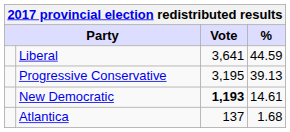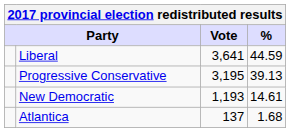(228, 96) bold -> (228, 96) normal
